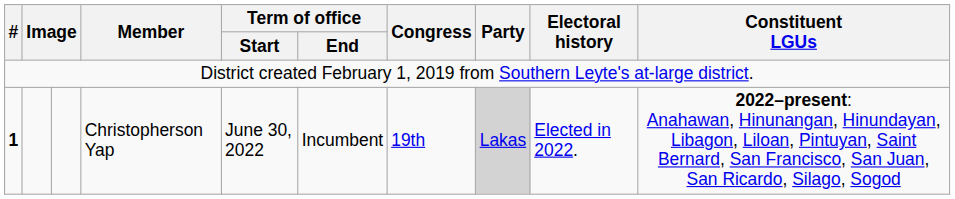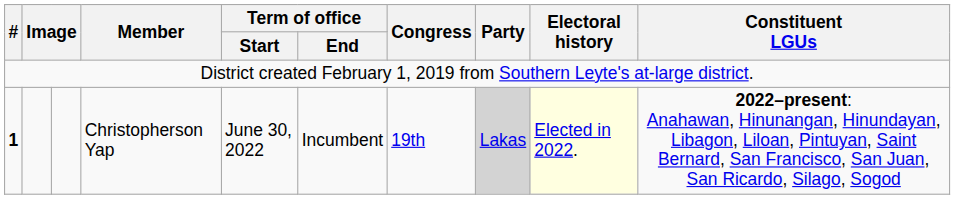(573, 140) no background -> (573, 140) lightyellow background
